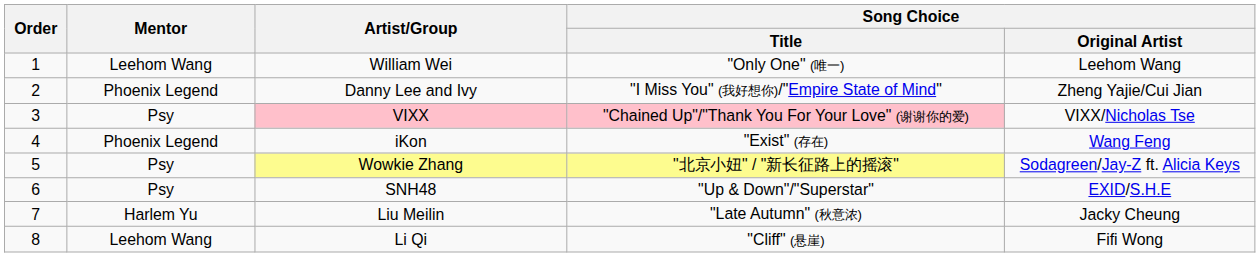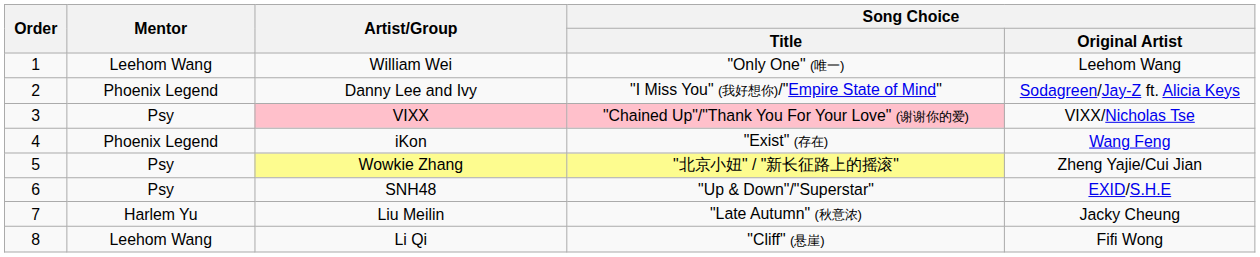(1130, 90) Zheng Yajie/Cui Jian -> (1130, 90) Sodagreen/Jay-Z ft. Alicia Keys
(1130, 165) Sodagreen/Jay-Z ft. Alicia Keys -> (1130, 165) Zheng Yajie/Cui Jian
